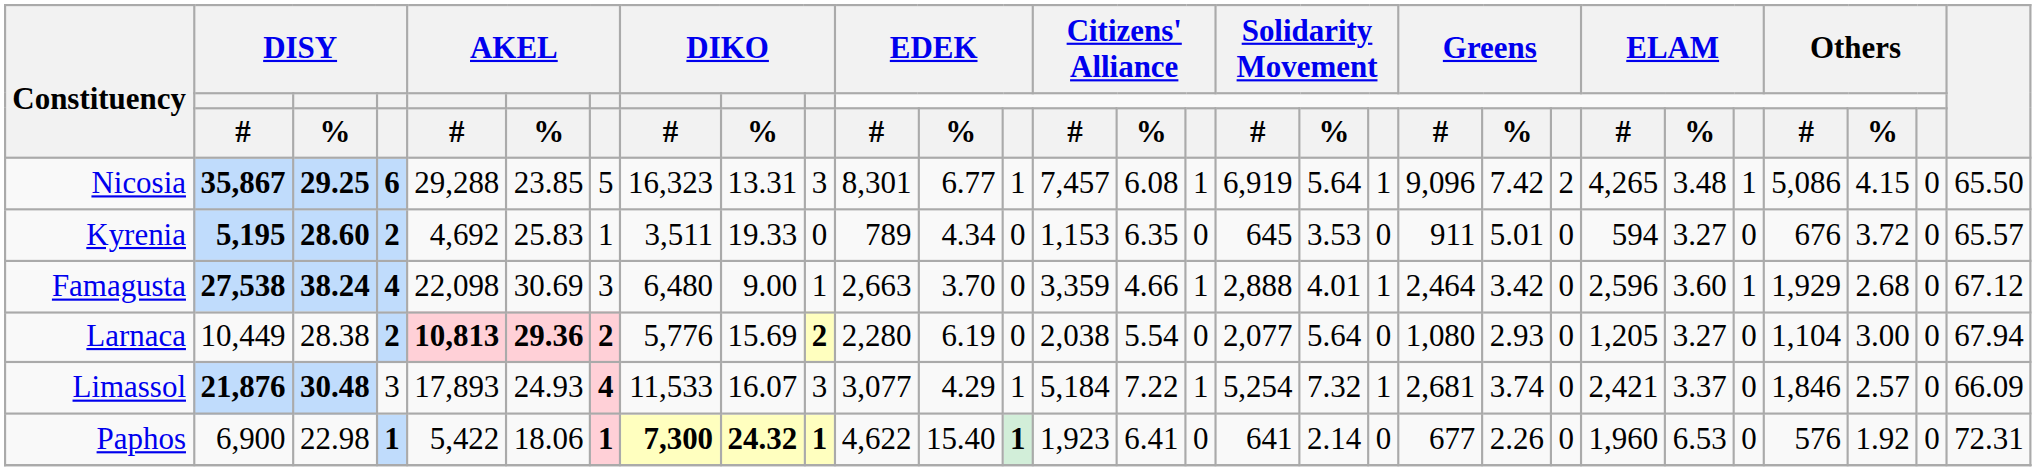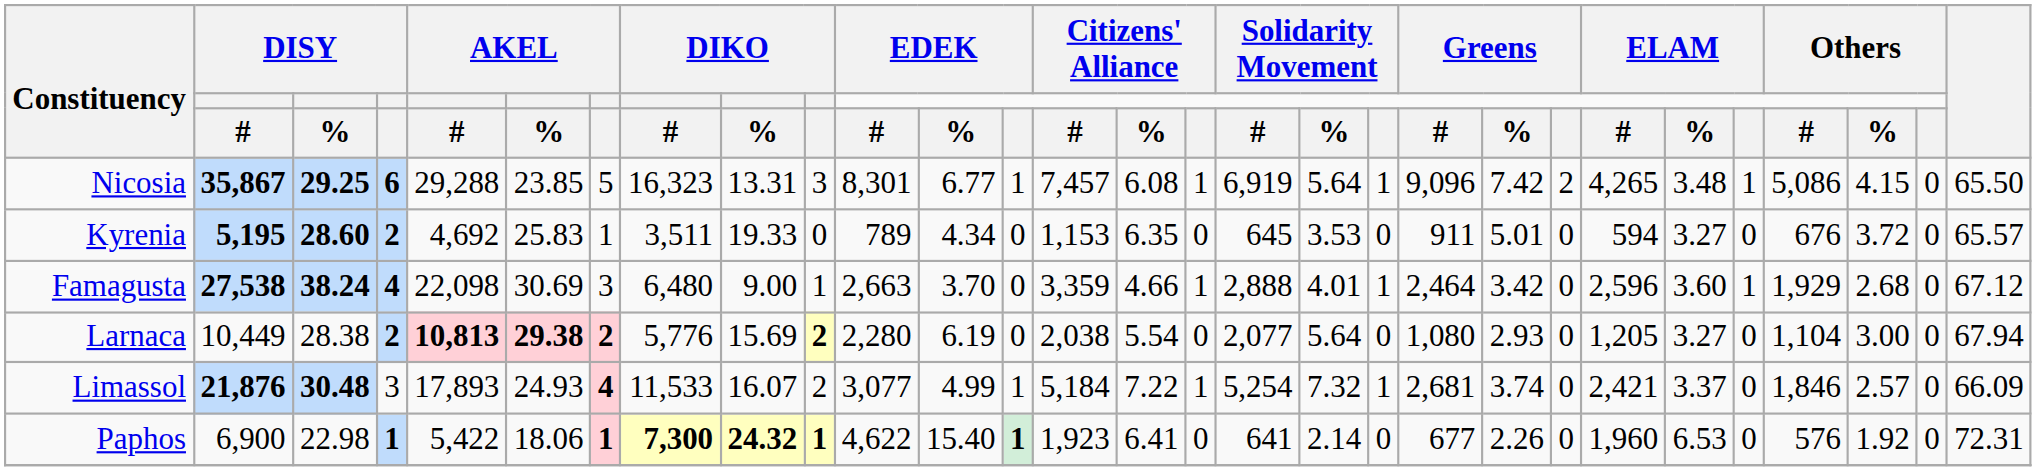(549, 336) 29.36 -> (549, 336) 29.38
(820, 387) 3 -> (820, 387) 2
(968, 387) 4.29 -> (968, 387) 4.99
